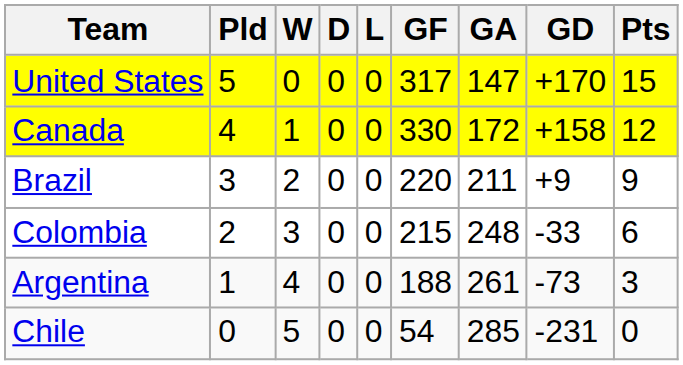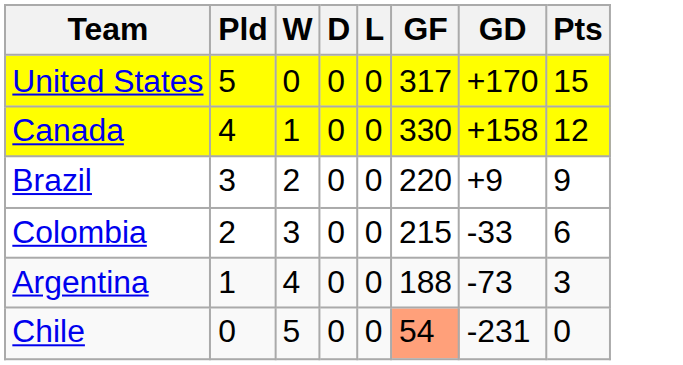- column: (493, 29)
(417, 332) no background -> (417, 332) lightsalmon background
